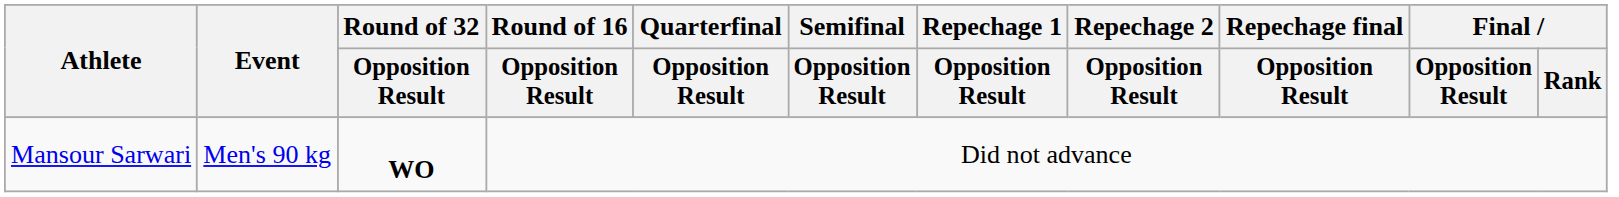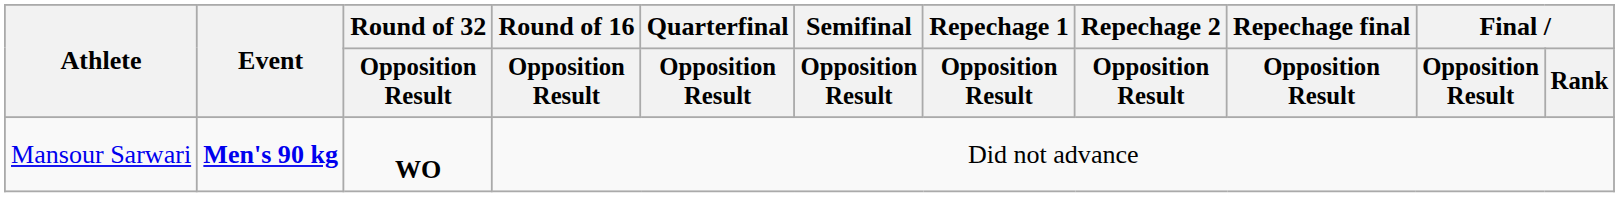(267, 154) normal -> (271, 154) bold
